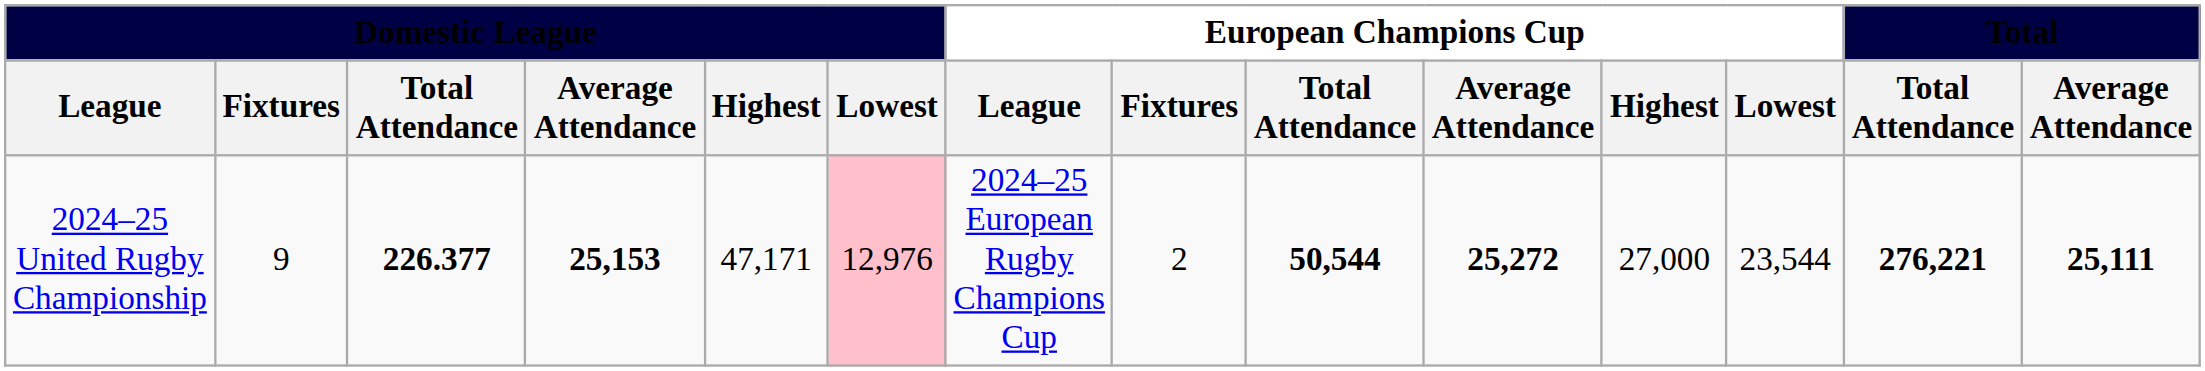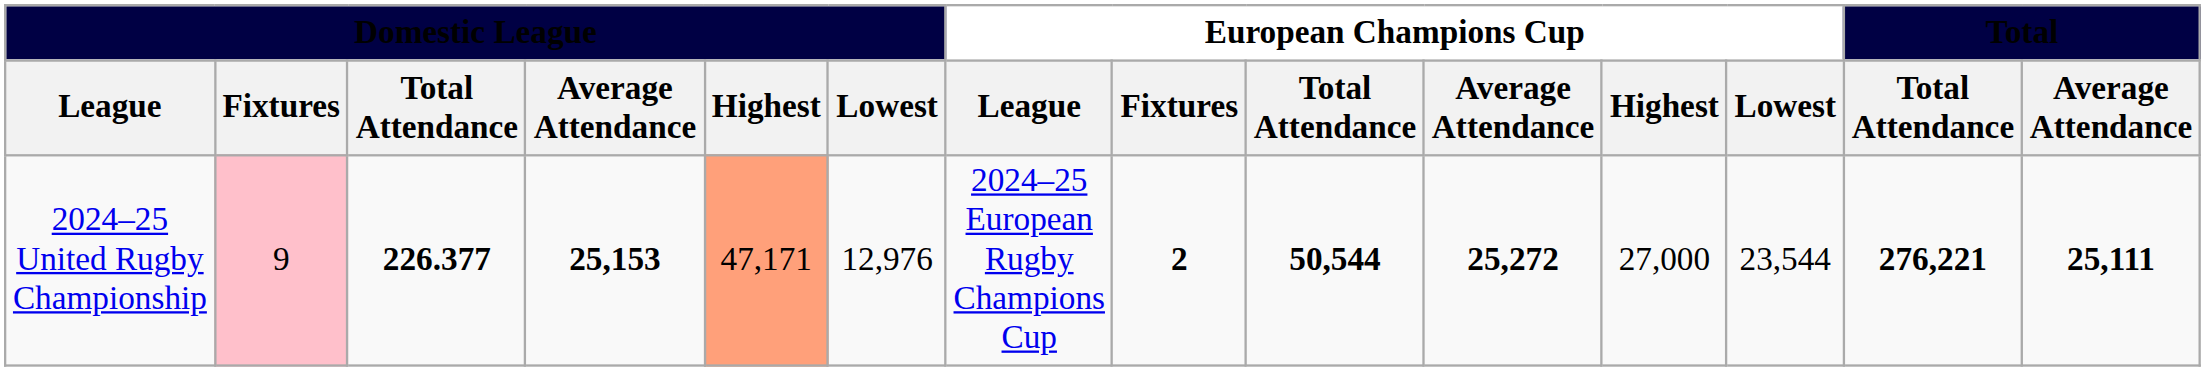(281, 259) no background -> (281, 259) pink background
(766, 259) no background -> (766, 259) lightsalmon background
(887, 259) pink background -> (887, 259) no background
(1179, 259) normal -> (1179, 259) bold
